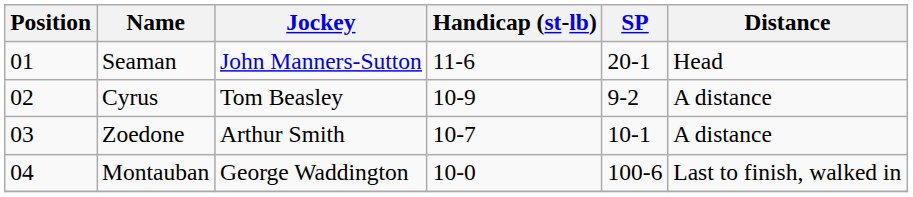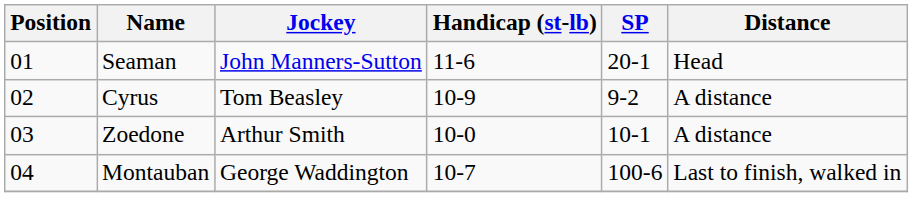(454, 135) 10-7 -> (454, 135) 10-0
(454, 172) 10-0 -> (454, 172) 10-7
